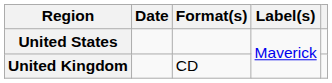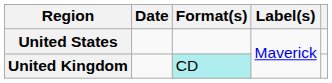(187, 66) no background -> (187, 66) paleturquoise background
